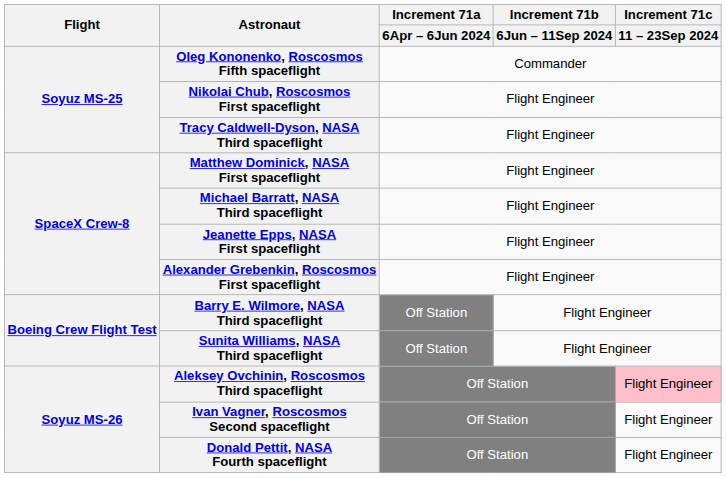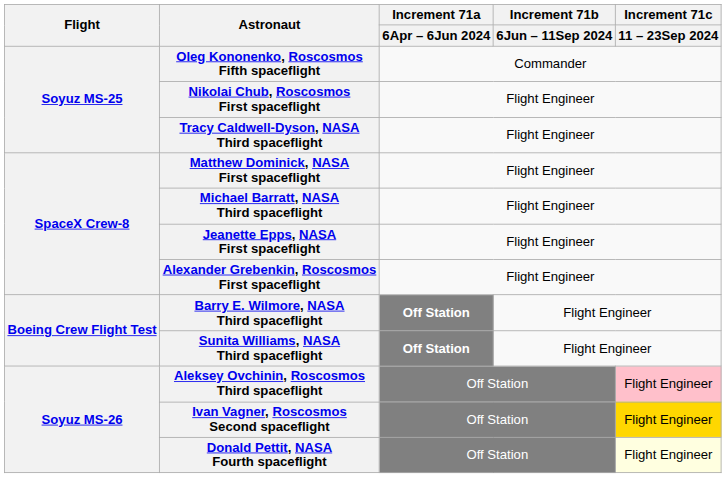(436, 312) normal -> (436, 312) bold
(436, 348) normal -> (436, 348) bold
(668, 419) no background -> (668, 419) gold background
(668, 455) no background -> (668, 455) lightyellow background
